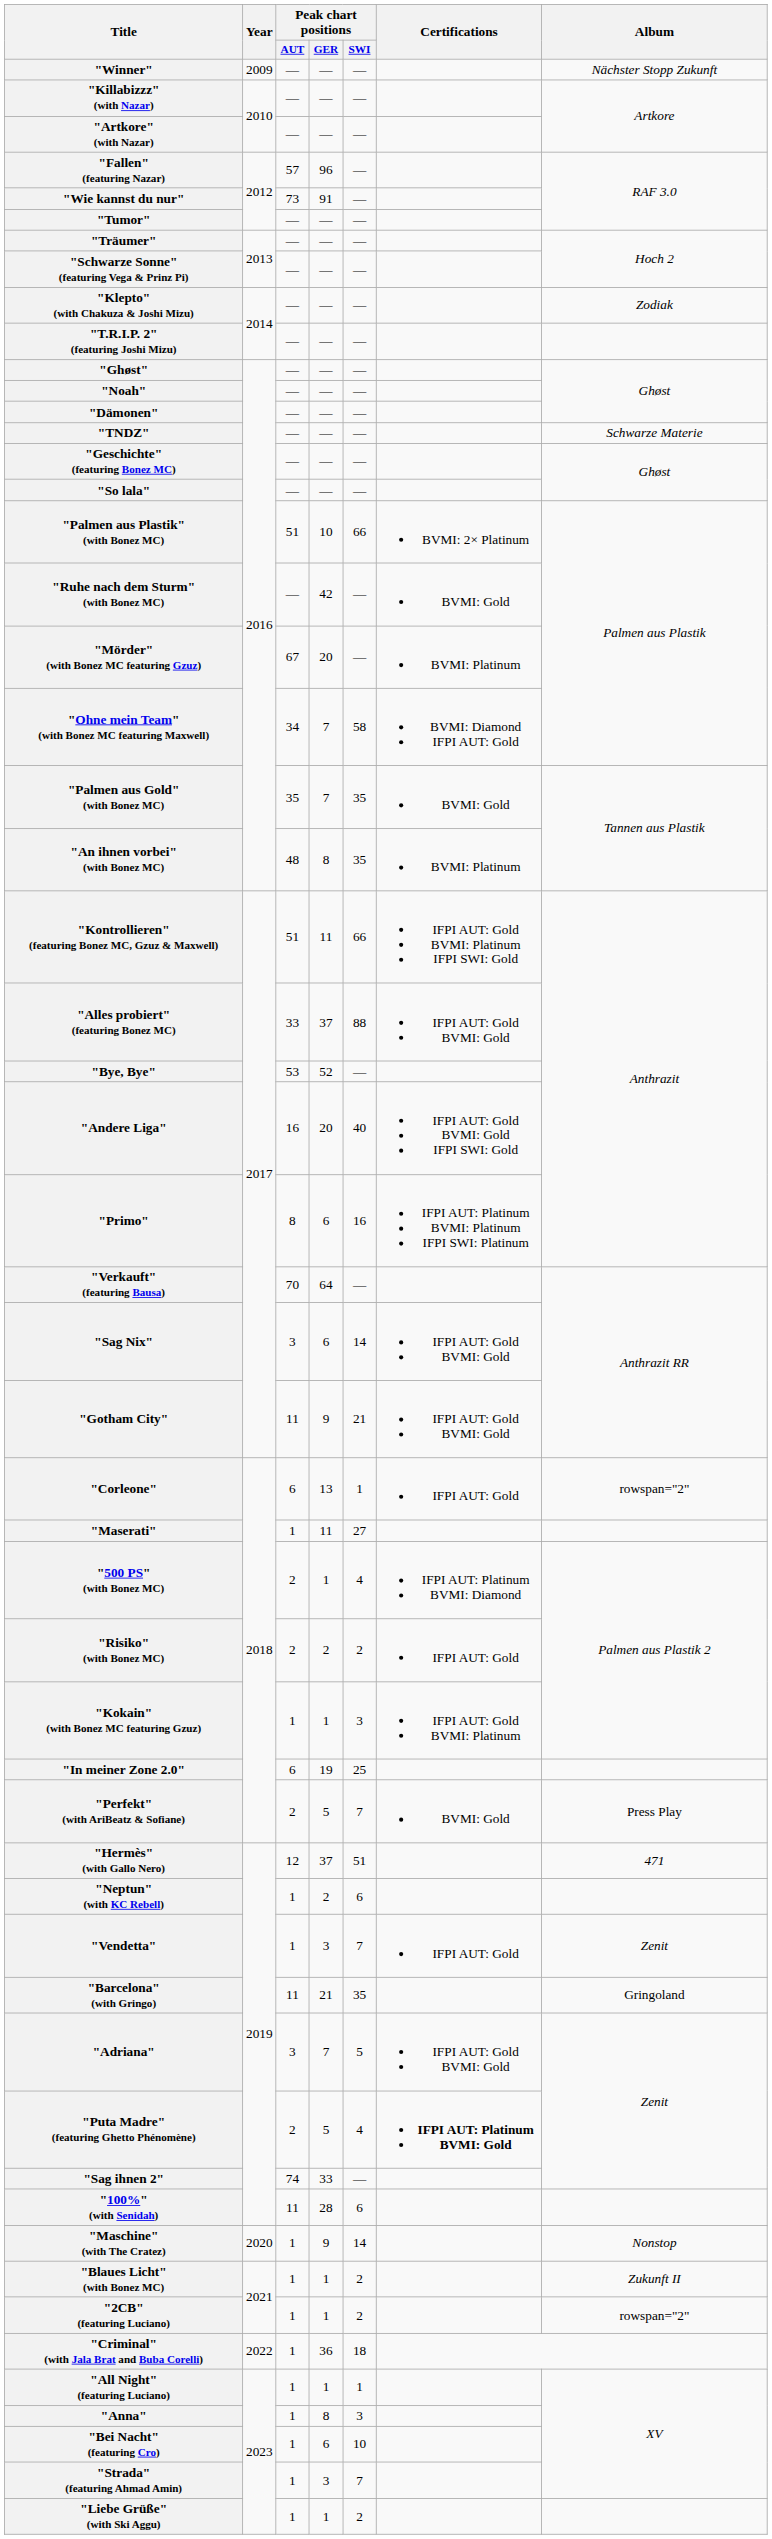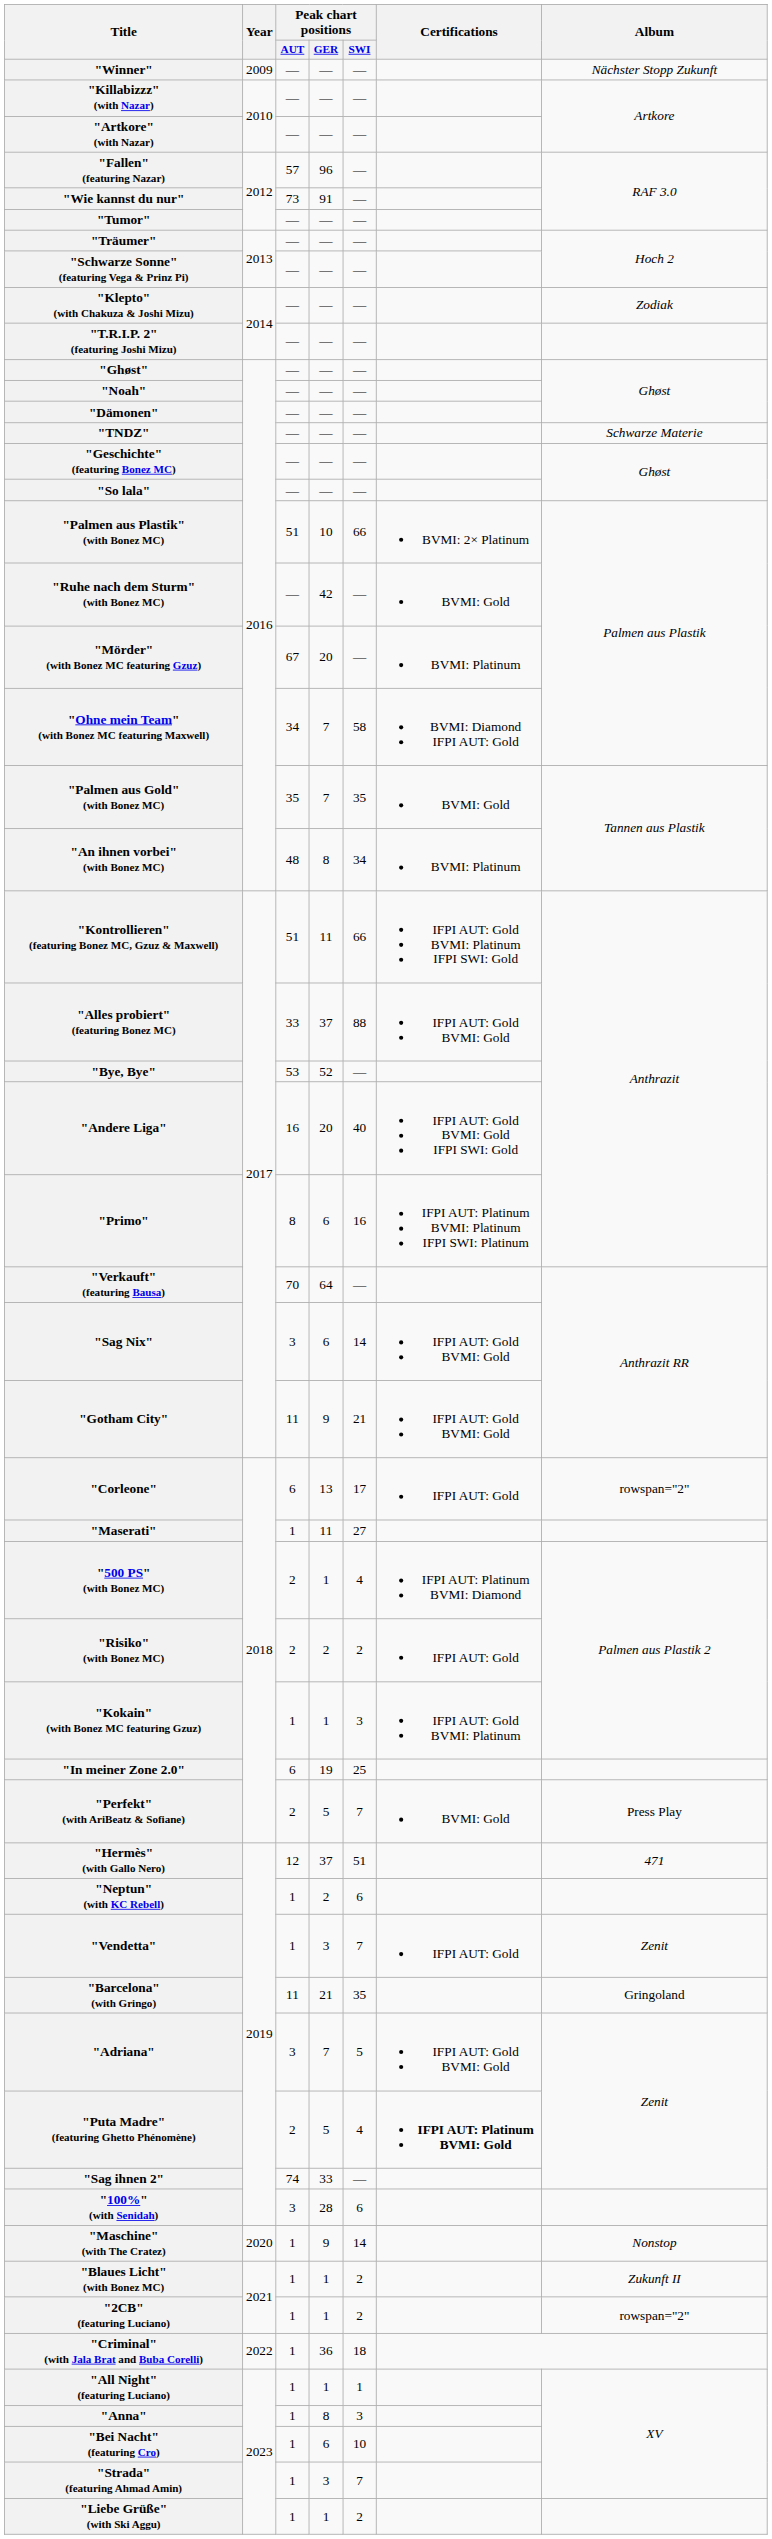(360, 859) 35 -> (360, 859) 34
(360, 1489) 1 -> (360, 1489) 17
(292, 2207) 11 -> (292, 2207) 3
